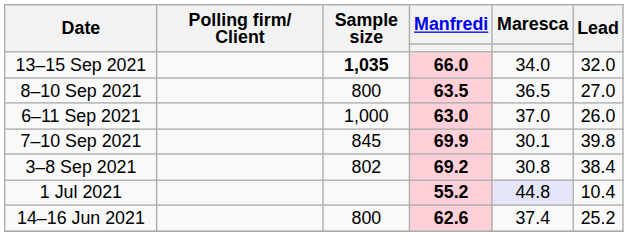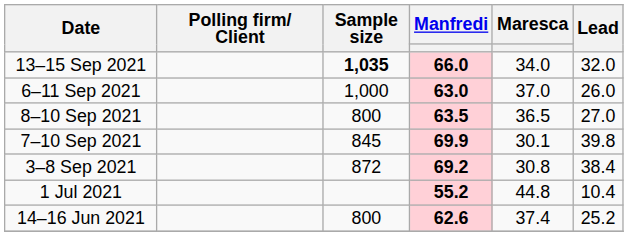rows swapped: (81, 116) <-> (81, 90)
(366, 167) 802 -> (366, 167) 872
(533, 192) lavender background -> (533, 192) no background
